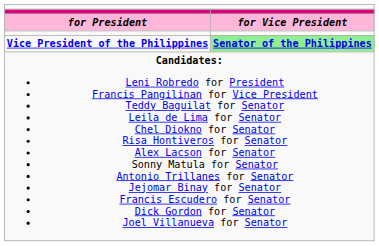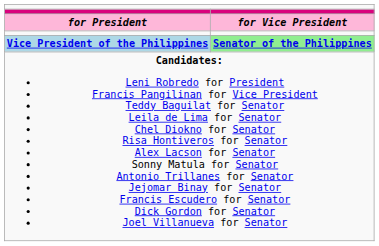(108, 44) no background -> (108, 44) lightblue background
